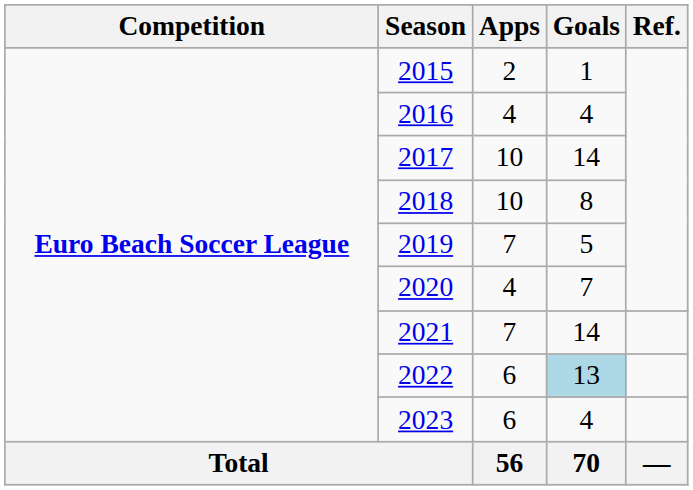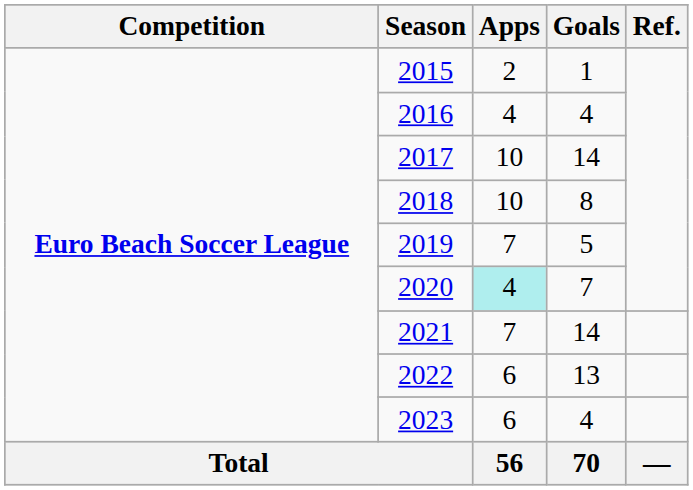(509, 288) no background -> (509, 288) paleturquoise background
(586, 375) lightblue background -> (586, 375) no background
